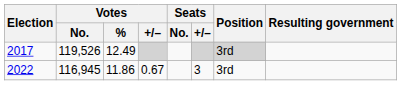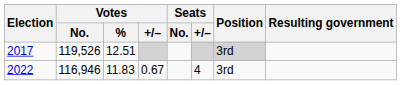(121, 51) 12.49 -> (121, 51) 12.51
(80, 70) 116,945 -> (80, 70) 116,946
(120, 70) 11.86 -> (120, 70) 11.83
(197, 70) 3 -> (197, 70) 4
